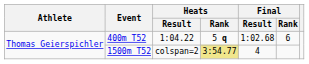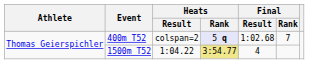(177, 38) 1:04.22 -> (177, 38) colspan=2
(220, 38) no background -> (220, 38) lavender background
(288, 38) 6 -> (288, 38) 7
(177, 52) colspan=2 -> (177, 52) 1:04.22
